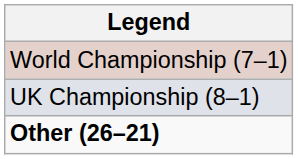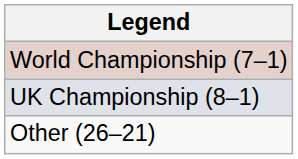(85, 134) bold -> (83, 134) normal
